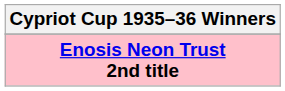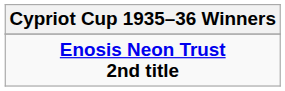(143, 60) pink background -> (143, 60) no background
